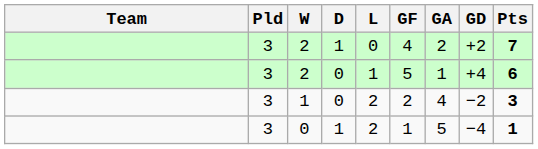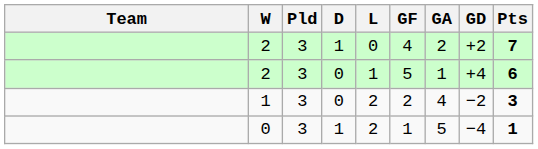columns swapped: (268, 19) <-> (304, 19)
